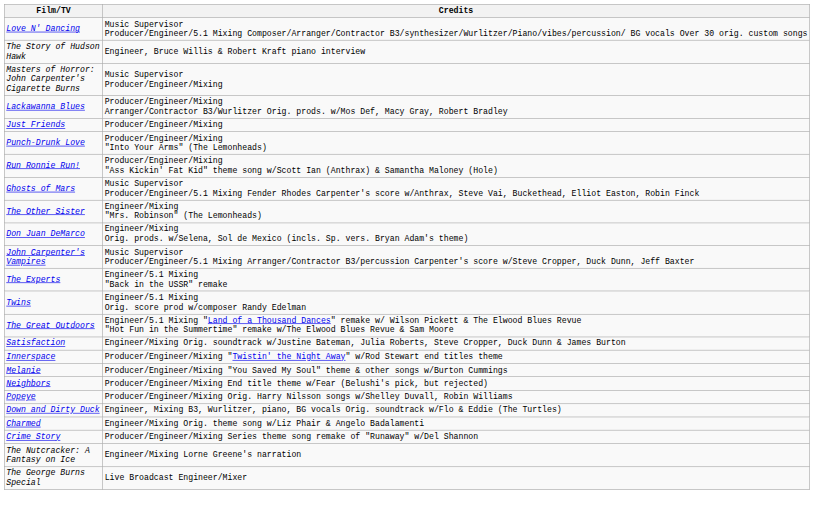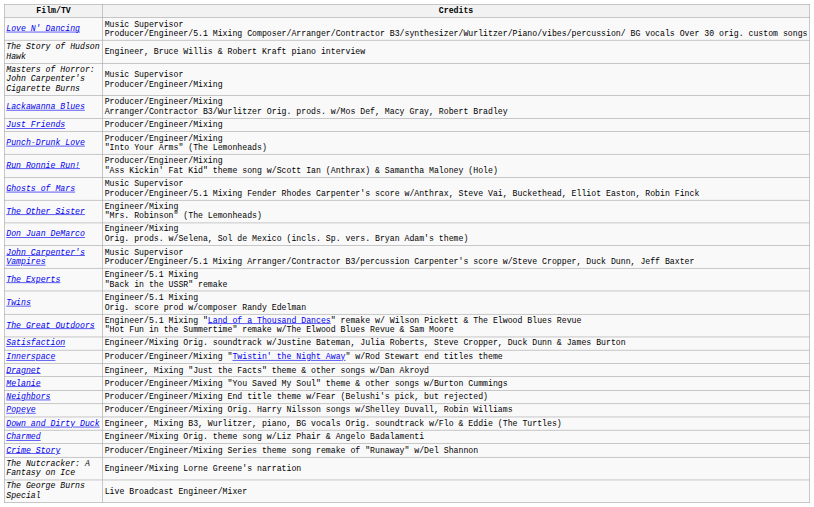+ row: (23, 370)
